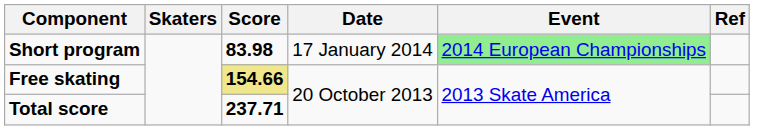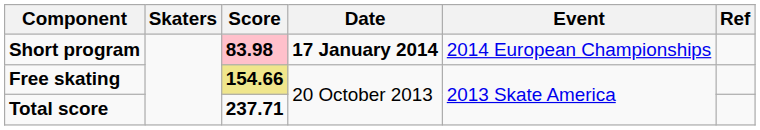(249, 49) no background -> (249, 49) pink background
(362, 49) normal -> (365, 49) bold
(574, 49) lightgreen background -> (579, 49) no background
